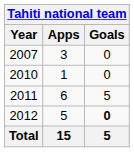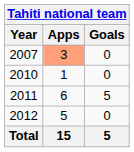(64, 55) no background -> (64, 55) lightsalmon background
(107, 116) bold -> (107, 116) normal
